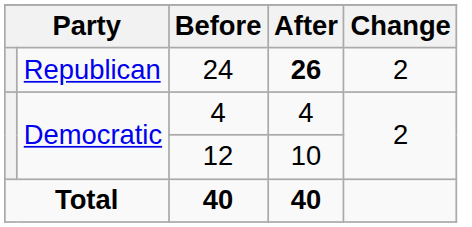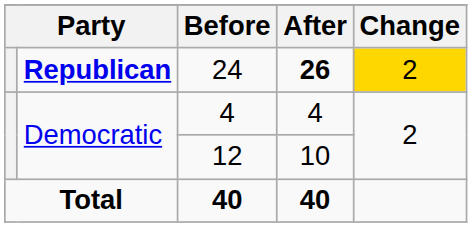(92, 69) normal -> (98, 69) bold
(401, 69) no background -> (410, 69) gold background
